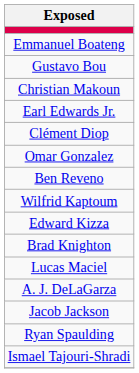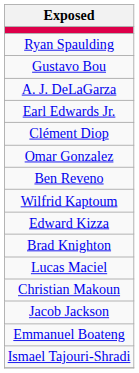(69, 44) Emmanuel Boateng -> (69, 44) Ryan Spaulding
(69, 89) Christian Makoun -> (69, 89) A. J. DeLaGarza
(69, 290) A. J. DeLaGarza -> (69, 290) Christian Makoun
(69, 334) Ryan Spaulding -> (69, 334) Emmanuel Boateng
